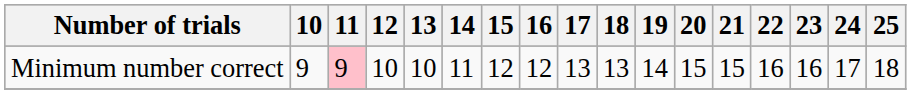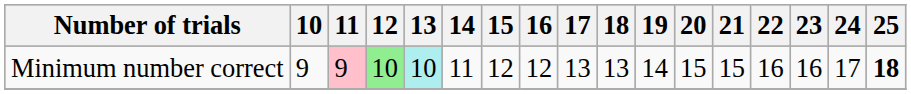(385, 67) no background -> (385, 67) lightgreen background
(423, 67) no background -> (423, 67) paleturquoise background
(886, 67) normal -> (886, 67) bold
